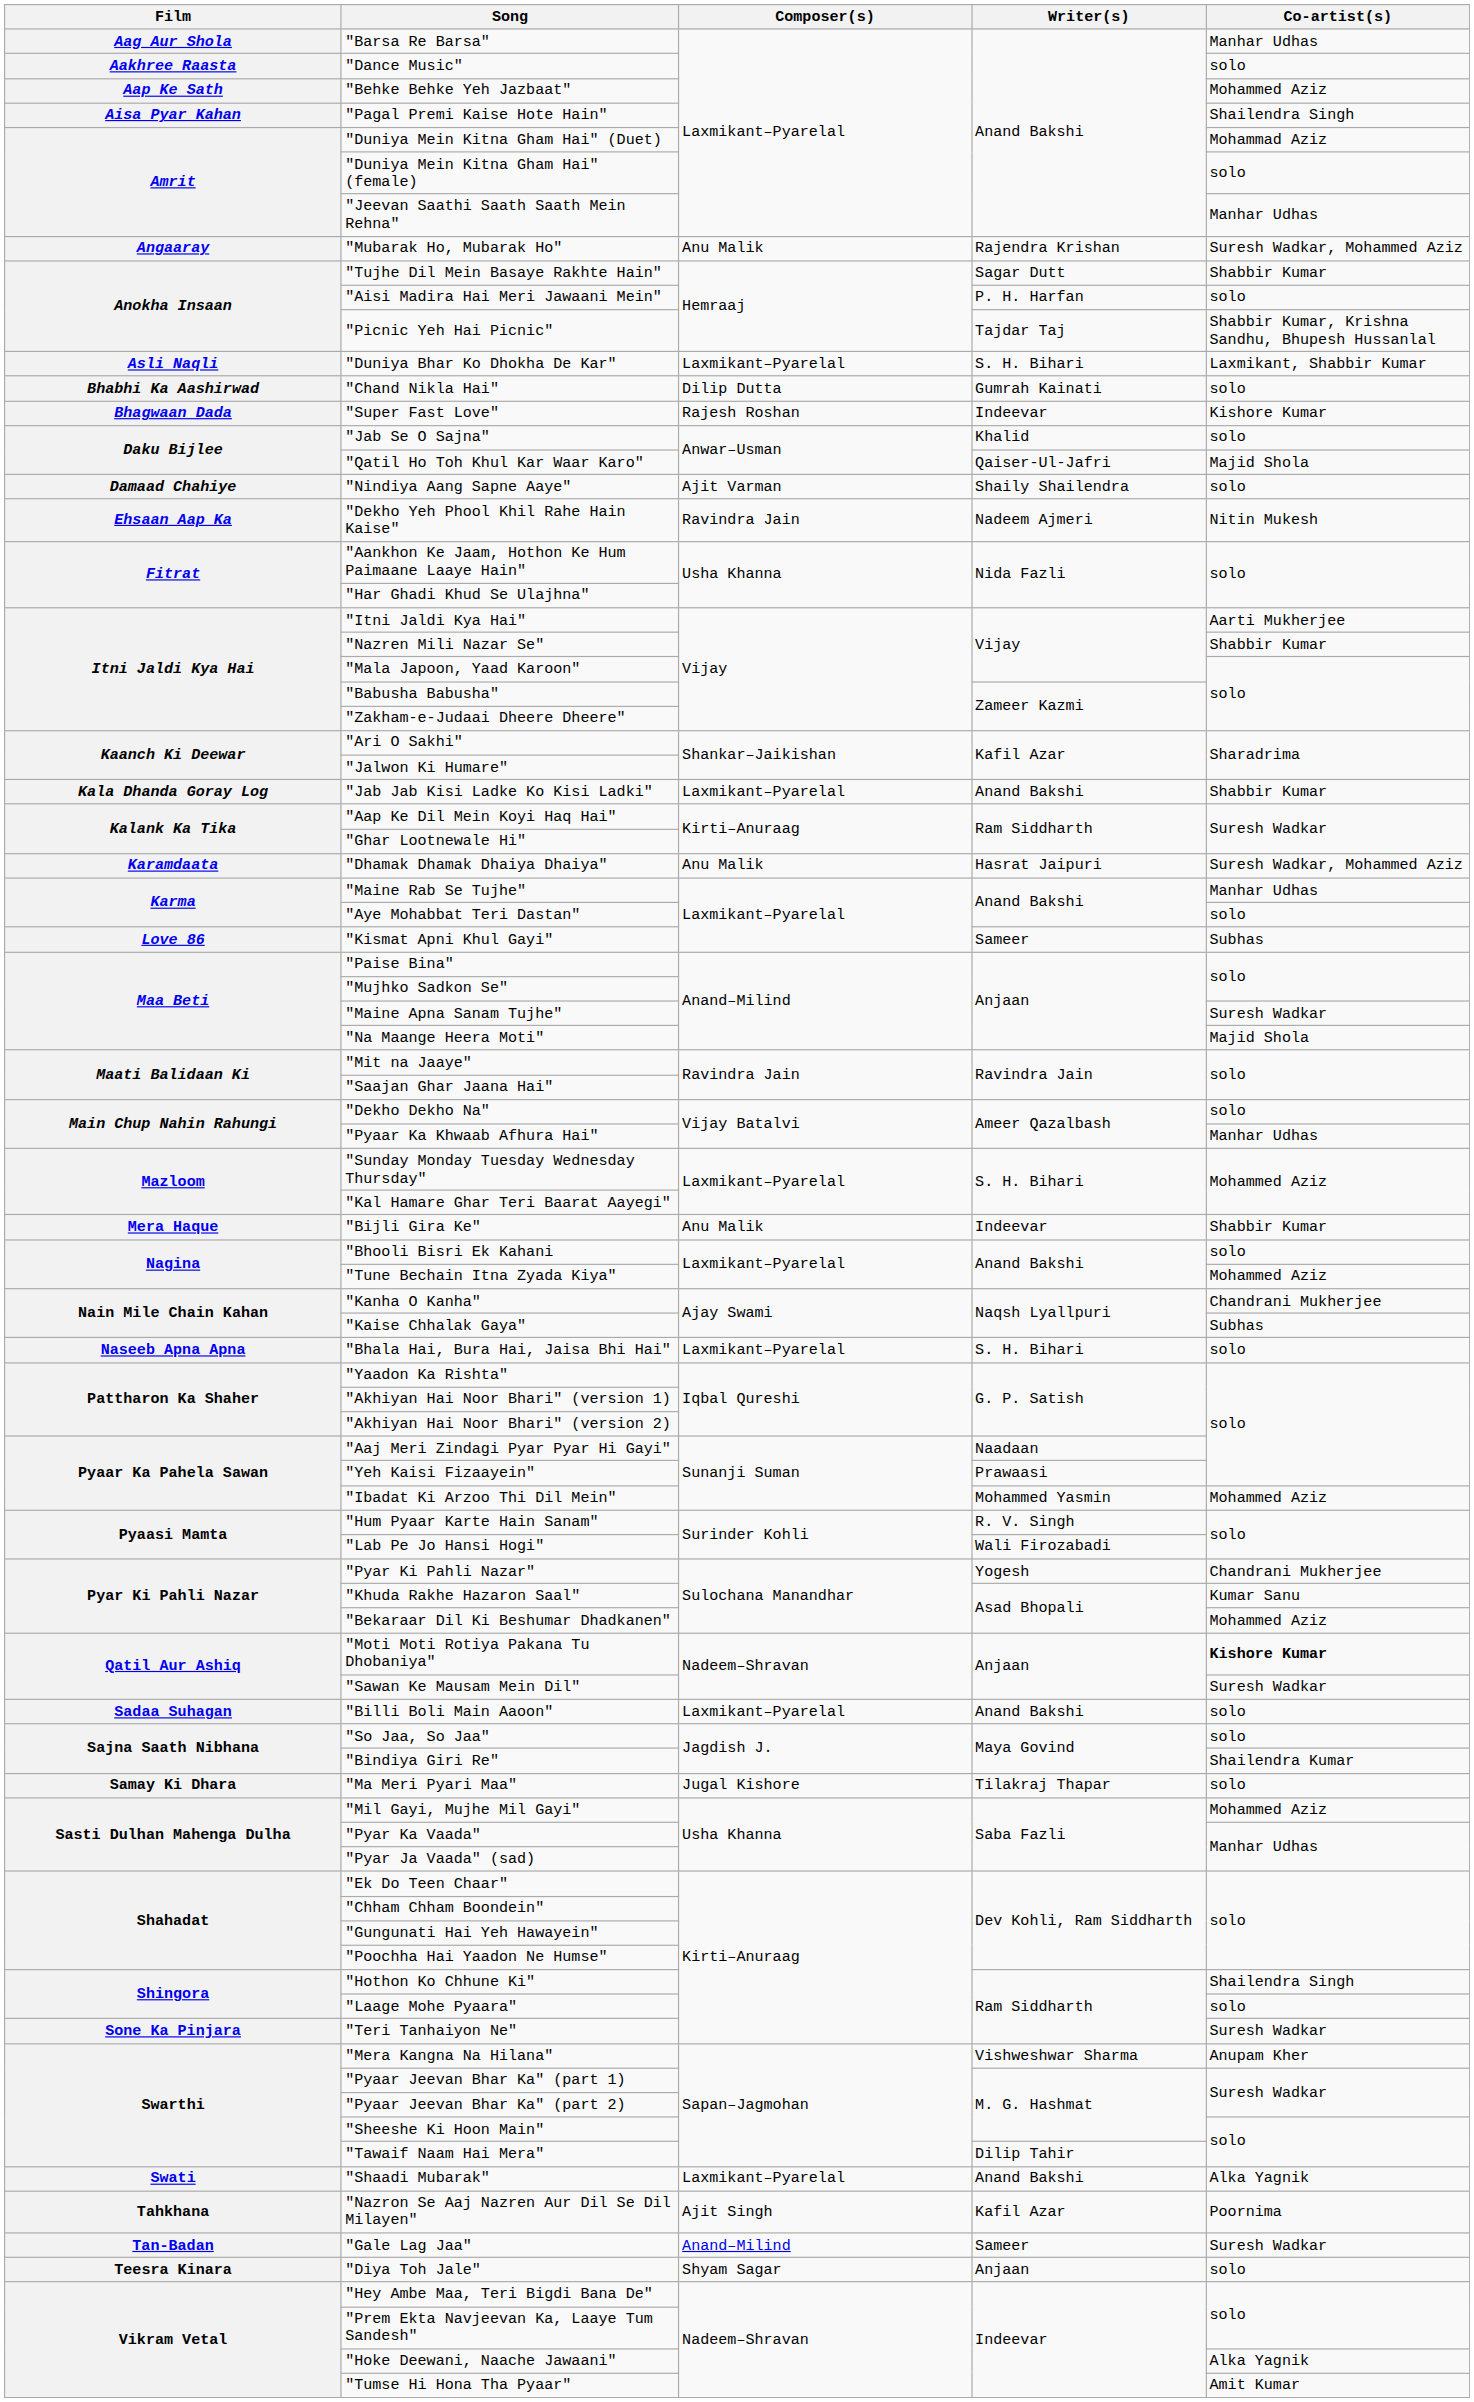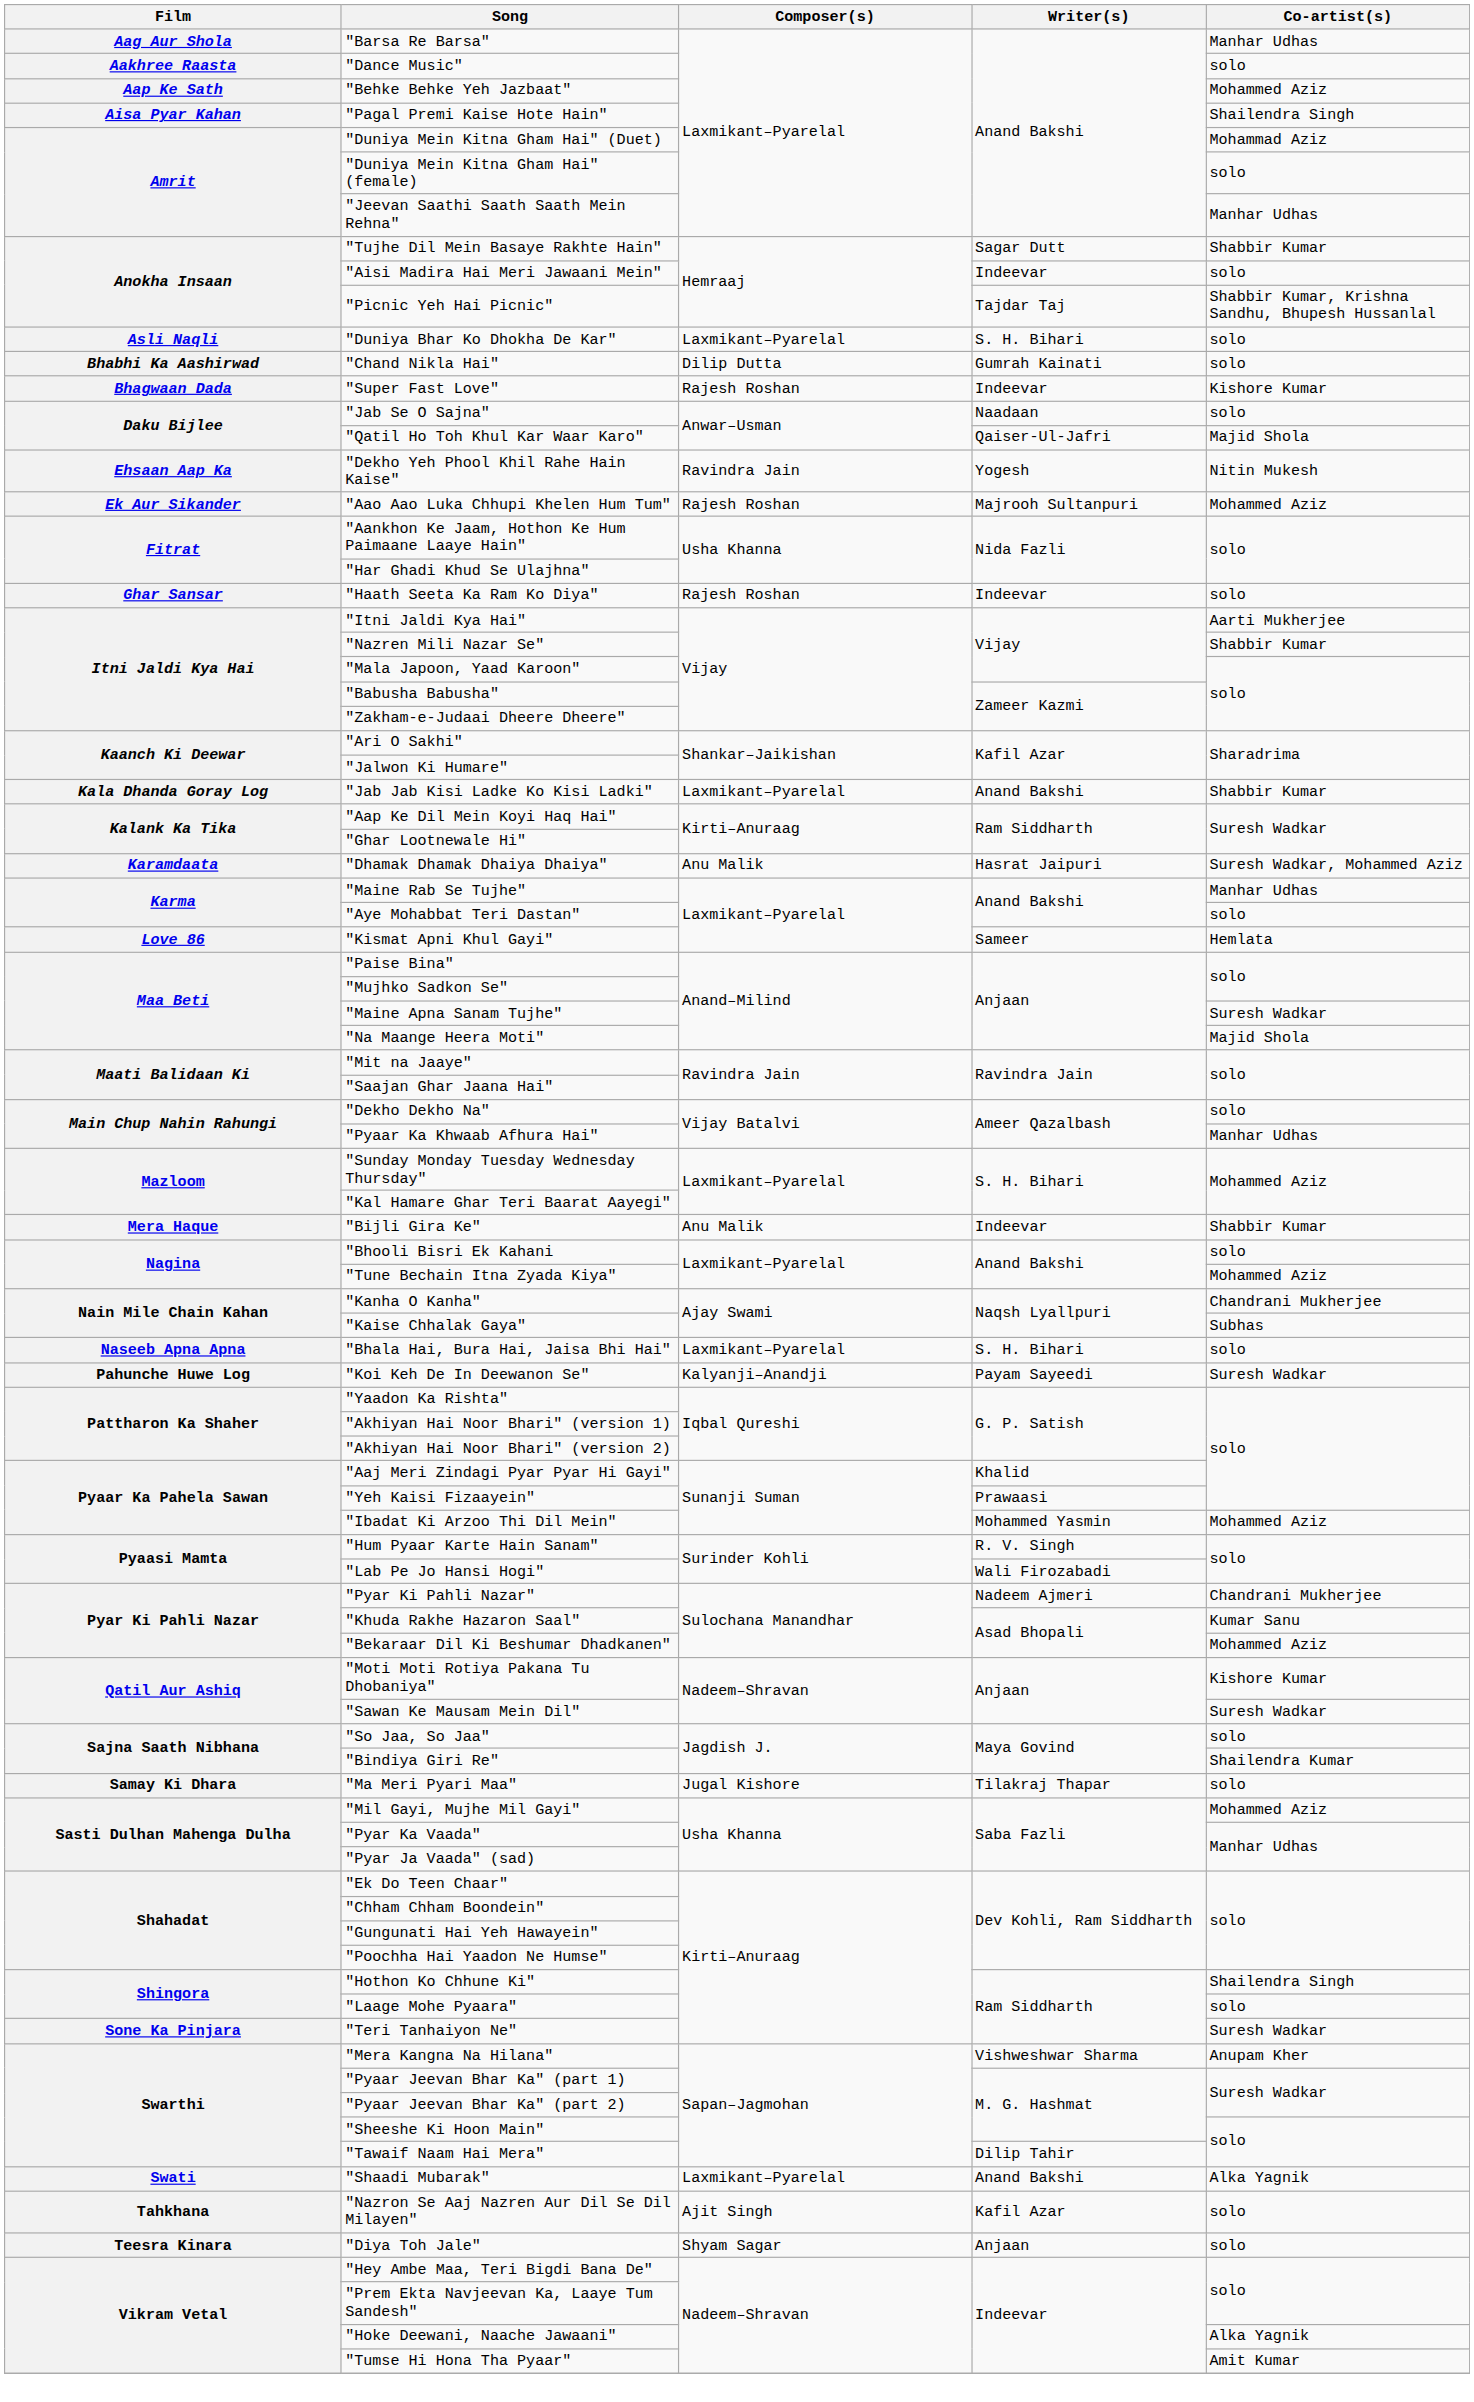- row: (454, 248)
(1029, 297) P. H. Harfan -> (1011, 273) Indeevar
(1318, 364) Laxmikant, Shabbir Kumar -> (1228, 339) solo
(1002, 438) Khalid -> (1007, 413) Naadaan
- row: (458, 487)
(1034, 520) Nadeem Ajmeri -> (1002, 471) Yogesh
+ row: (508, 504)
+ row: (472, 595)
(1237, 940) Subhas -> (1241, 940) Hemlata
+ row: (467, 1375)
(1007, 1448) Naadaan -> (1002, 1473) Khalid
(1002, 1571) Yogesh -> (1034, 1596) Nadeem Ajmeri
(1268, 1654) bold -> (1268, 1678) normal
- row: (449, 1712)
(1246, 2212) Poornima -> (1228, 2212) solo
- row: (408, 2245)
